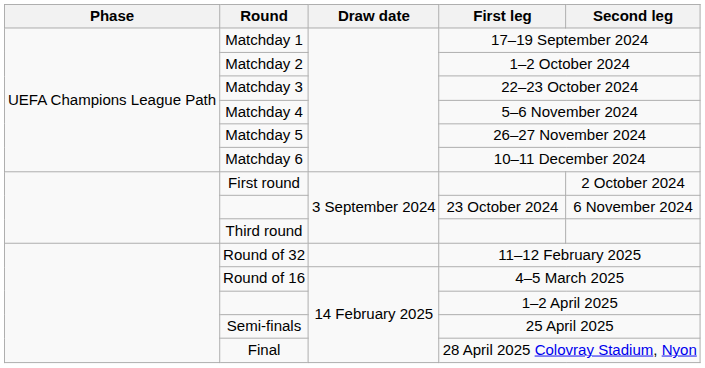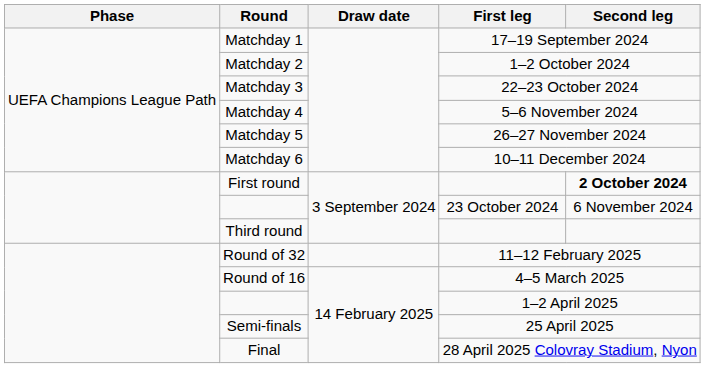(633, 183) normal -> (633, 183) bold
